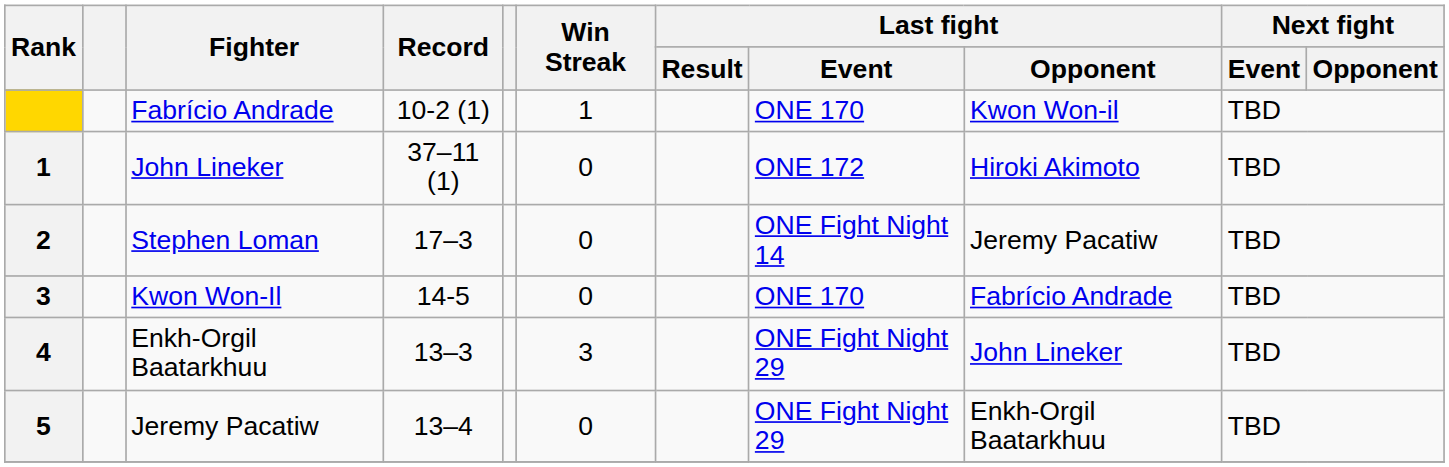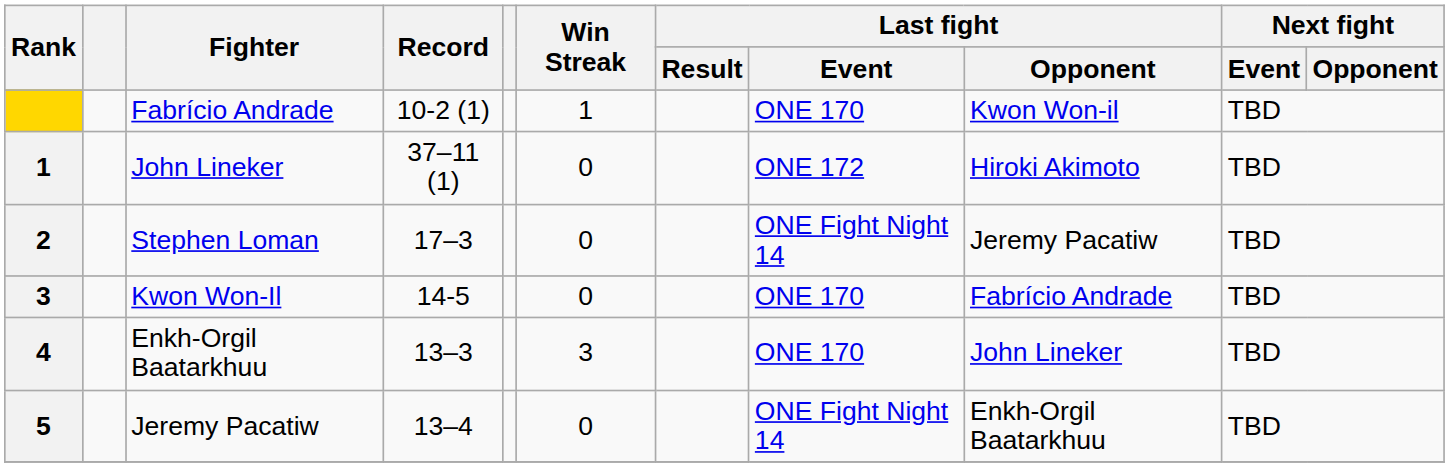(852, 353) ONE Fight Night 29 -> (809, 353) ONE 170
(852, 425) ONE Fight Night 29 -> (852, 425) ONE Fight Night 14
